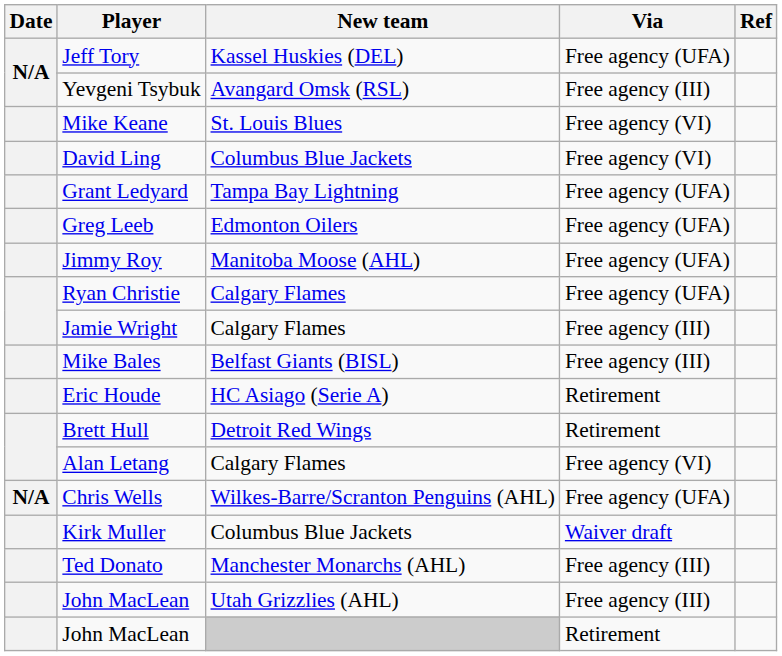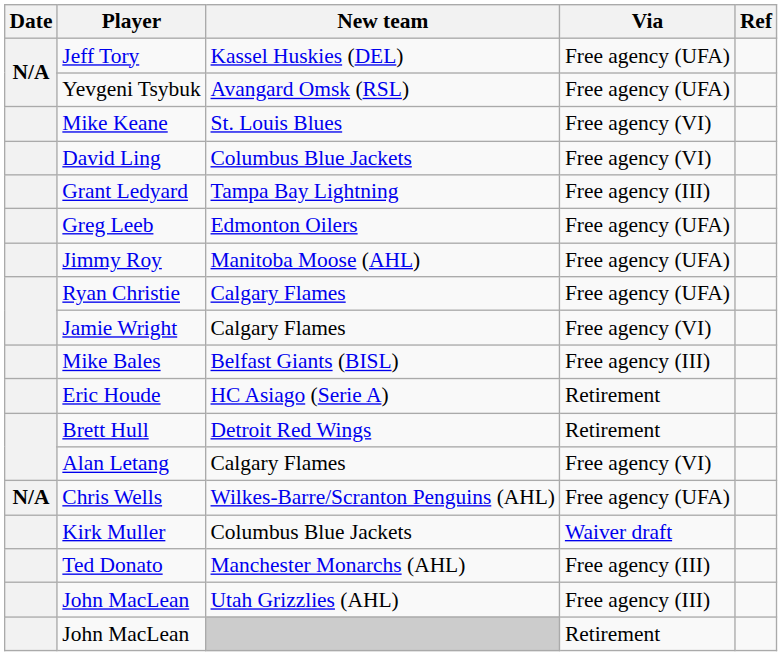(638, 89) Free agency (III) -> (647, 89) Free agency (UFA)
(647, 191) Free agency (UFA) -> (638, 191) Free agency (III)
(638, 327) Free agency (III) -> (638, 327) Free agency (VI)
